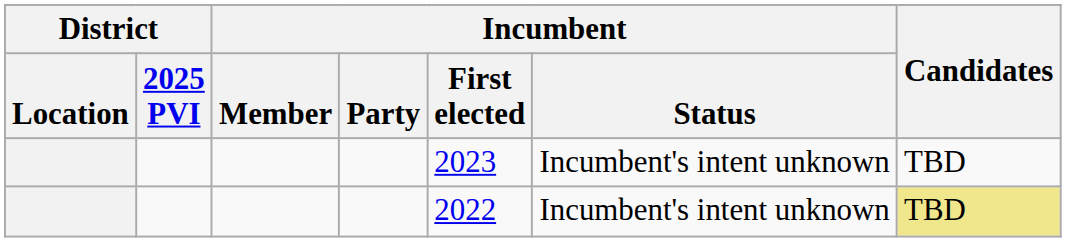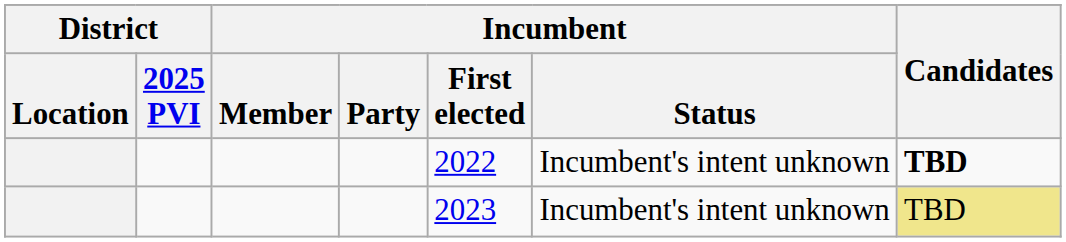(465, 161) 2023 -> (465, 161) 2022
(935, 161) normal -> (936, 161) bold
(465, 210) 2022 -> (465, 210) 2023
